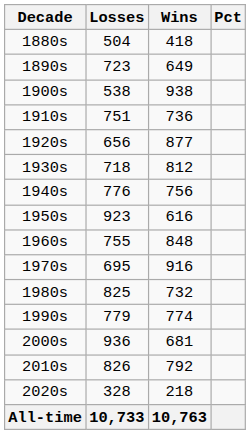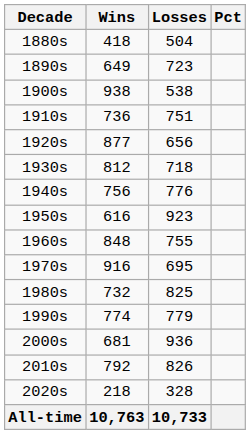columns swapped: (179, 17) <-> (117, 17)
